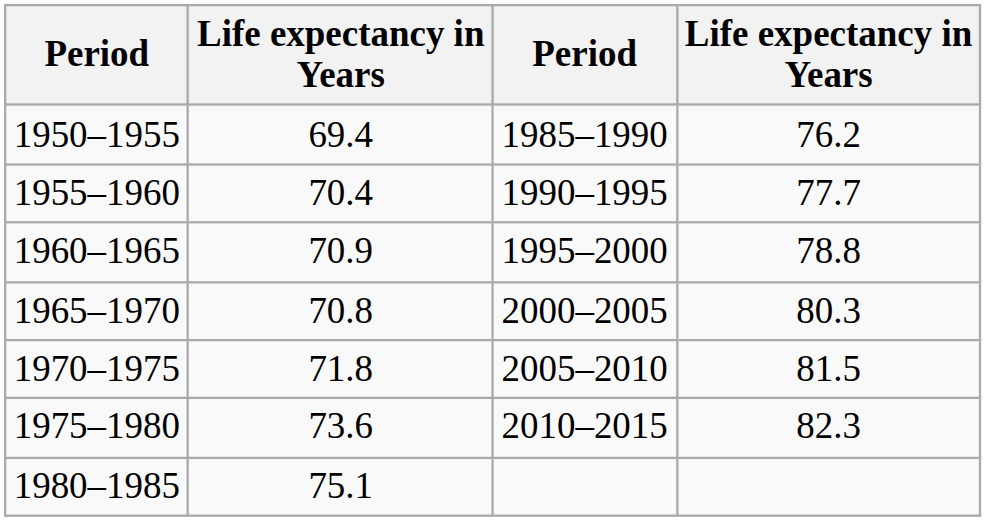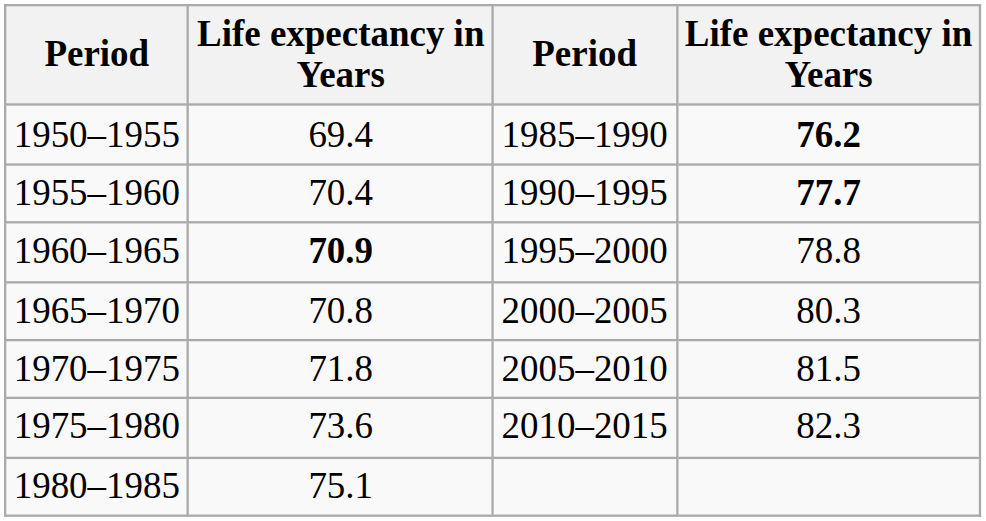(829, 134) normal -> (829, 134) bold
(829, 192) normal -> (829, 192) bold
(341, 251) normal -> (341, 251) bold
